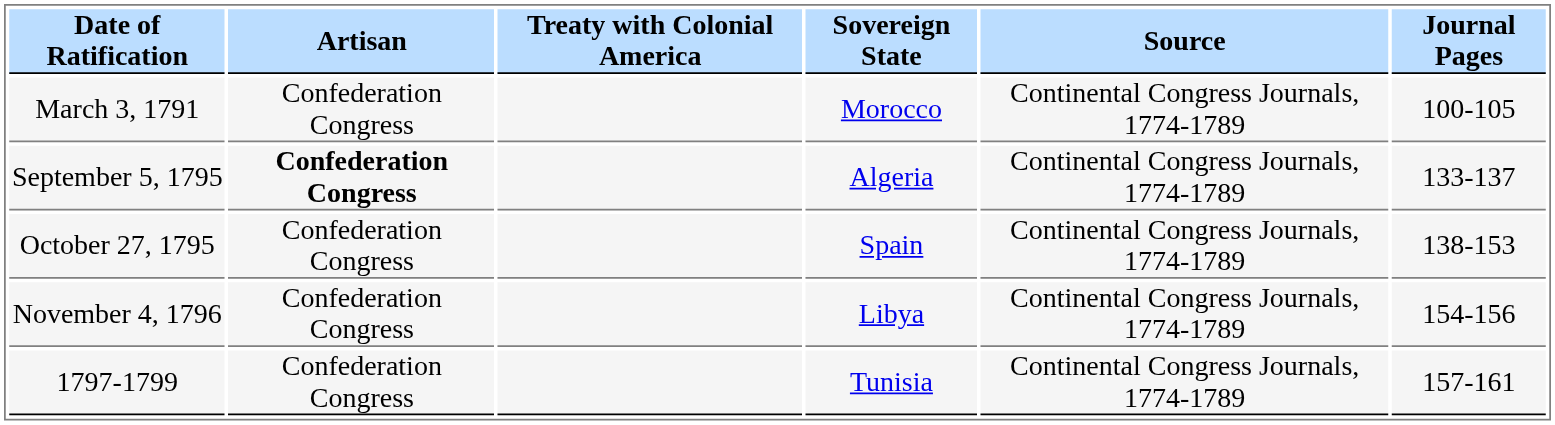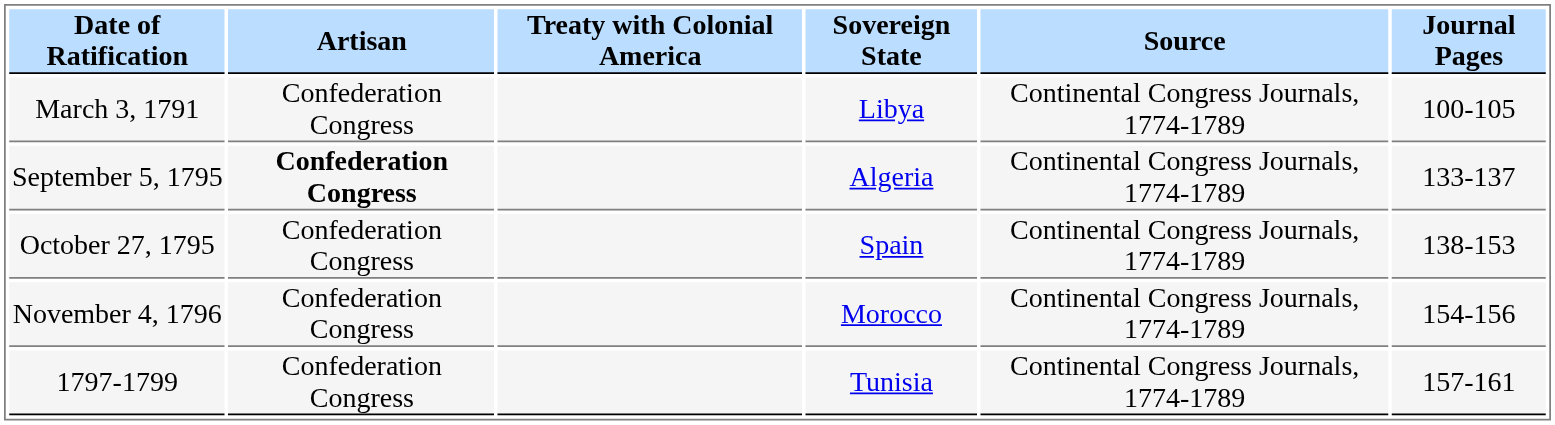(891, 108) Morocco -> (891, 108) Libya
(891, 313) Libya -> (891, 313) Morocco
